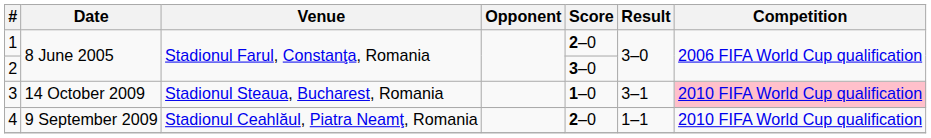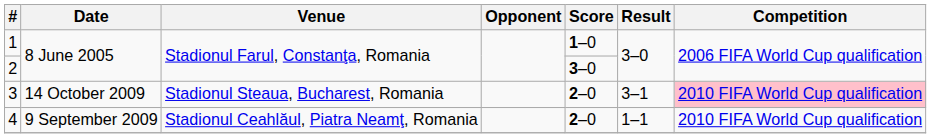(582, 42) 2–0 -> (582, 42) 1–0
(582, 94) 1–0 -> (582, 94) 2–0
